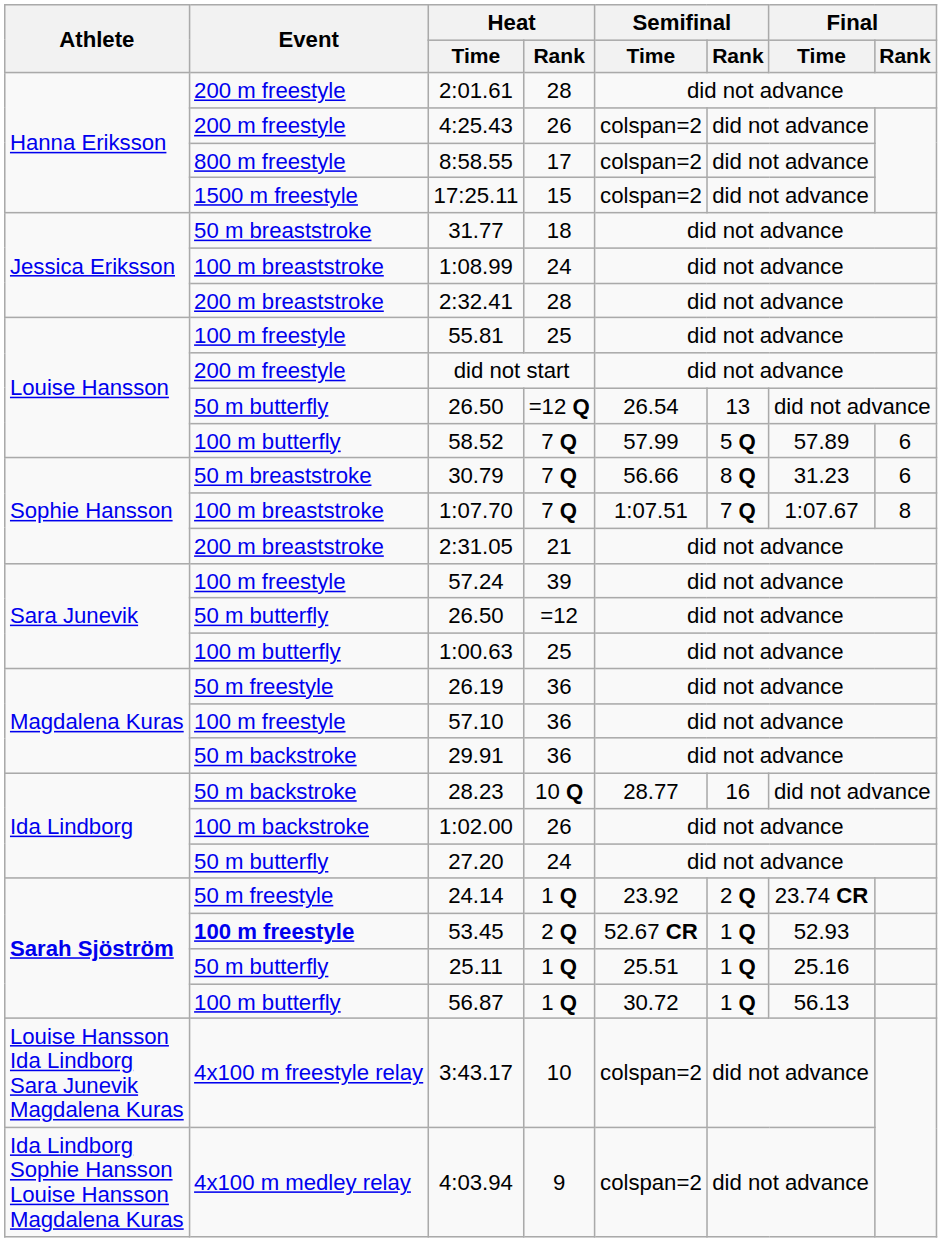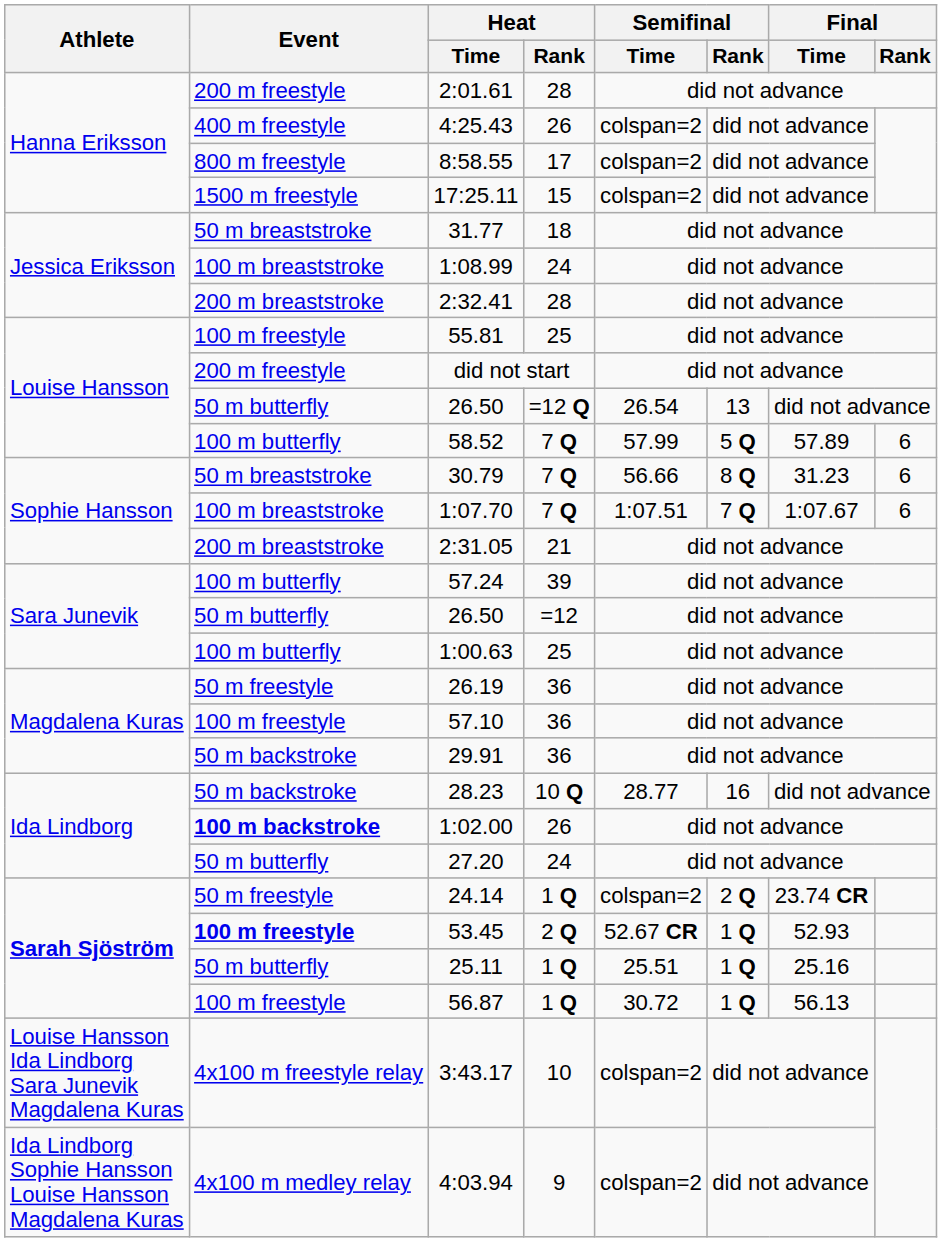(270, 126) 200 m freestyle -> (270, 126) 400 m freestyle
(905, 511) 8 -> (905, 511) 6
(270, 581) 100 m freestyle -> (267, 581) 100 m butterfly
(282, 827) normal -> (287, 827) bold
(651, 897) 23.92 -> (651, 897) colspan=2
(267, 1002) 100 m butterfly -> (270, 1002) 100 m freestyle
